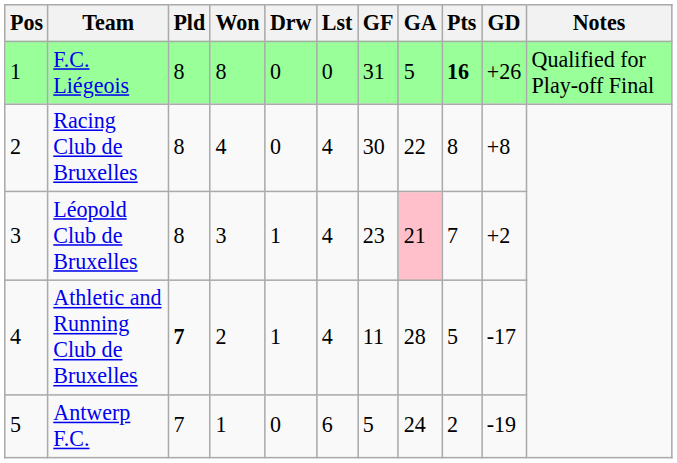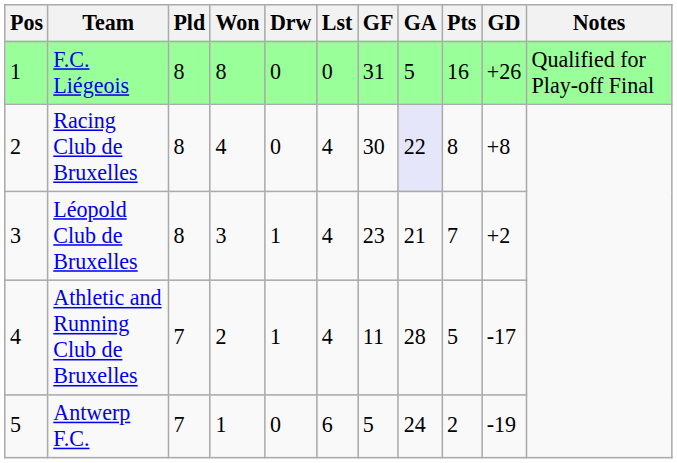(458, 72) bold -> (458, 72) normal
(415, 147) no background -> (415, 147) lavender background
(415, 236) pink background -> (415, 236) no background
(179, 337) bold -> (179, 337) normal
